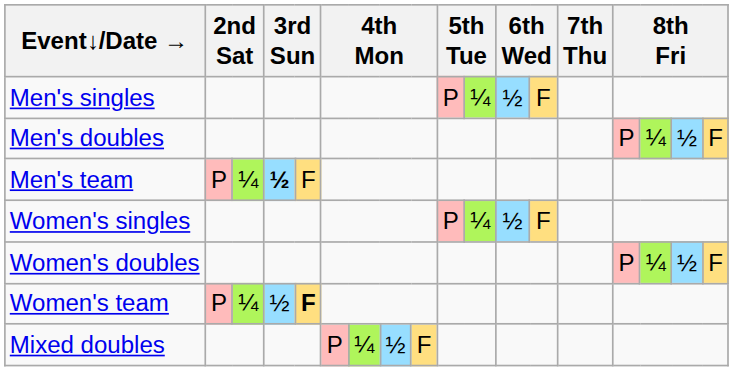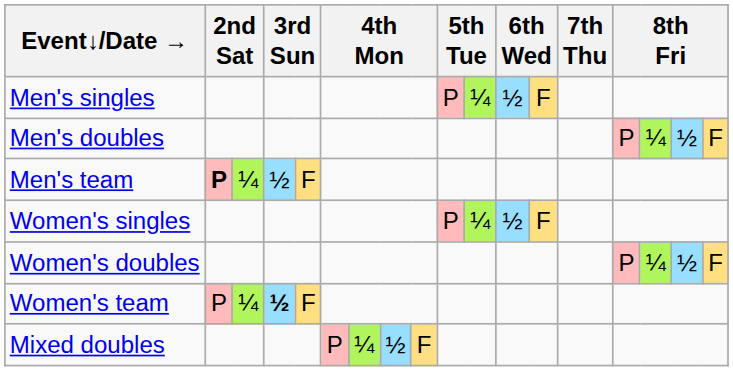(219, 180) normal -> (219, 180) bold
(280, 180) bold -> (280, 180) normal
(280, 304) normal -> (280, 304) bold
(308, 304) bold -> (308, 304) normal
